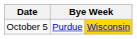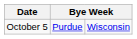(108, 27) gold background -> (108, 27) no background
